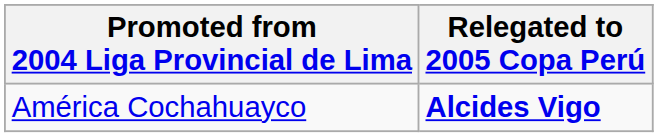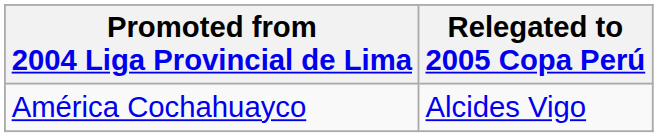(513, 107) bold -> (506, 107) normal
